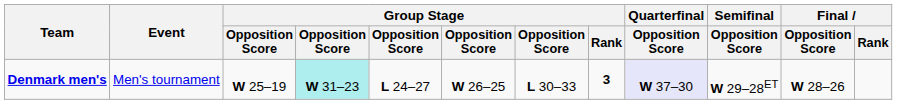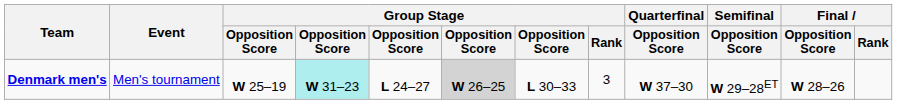(478, 87) no background -> (478, 87) lightgrey background
(607, 80) bold -> (607, 80) normal
(666, 87) lavender background -> (666, 87) no background
